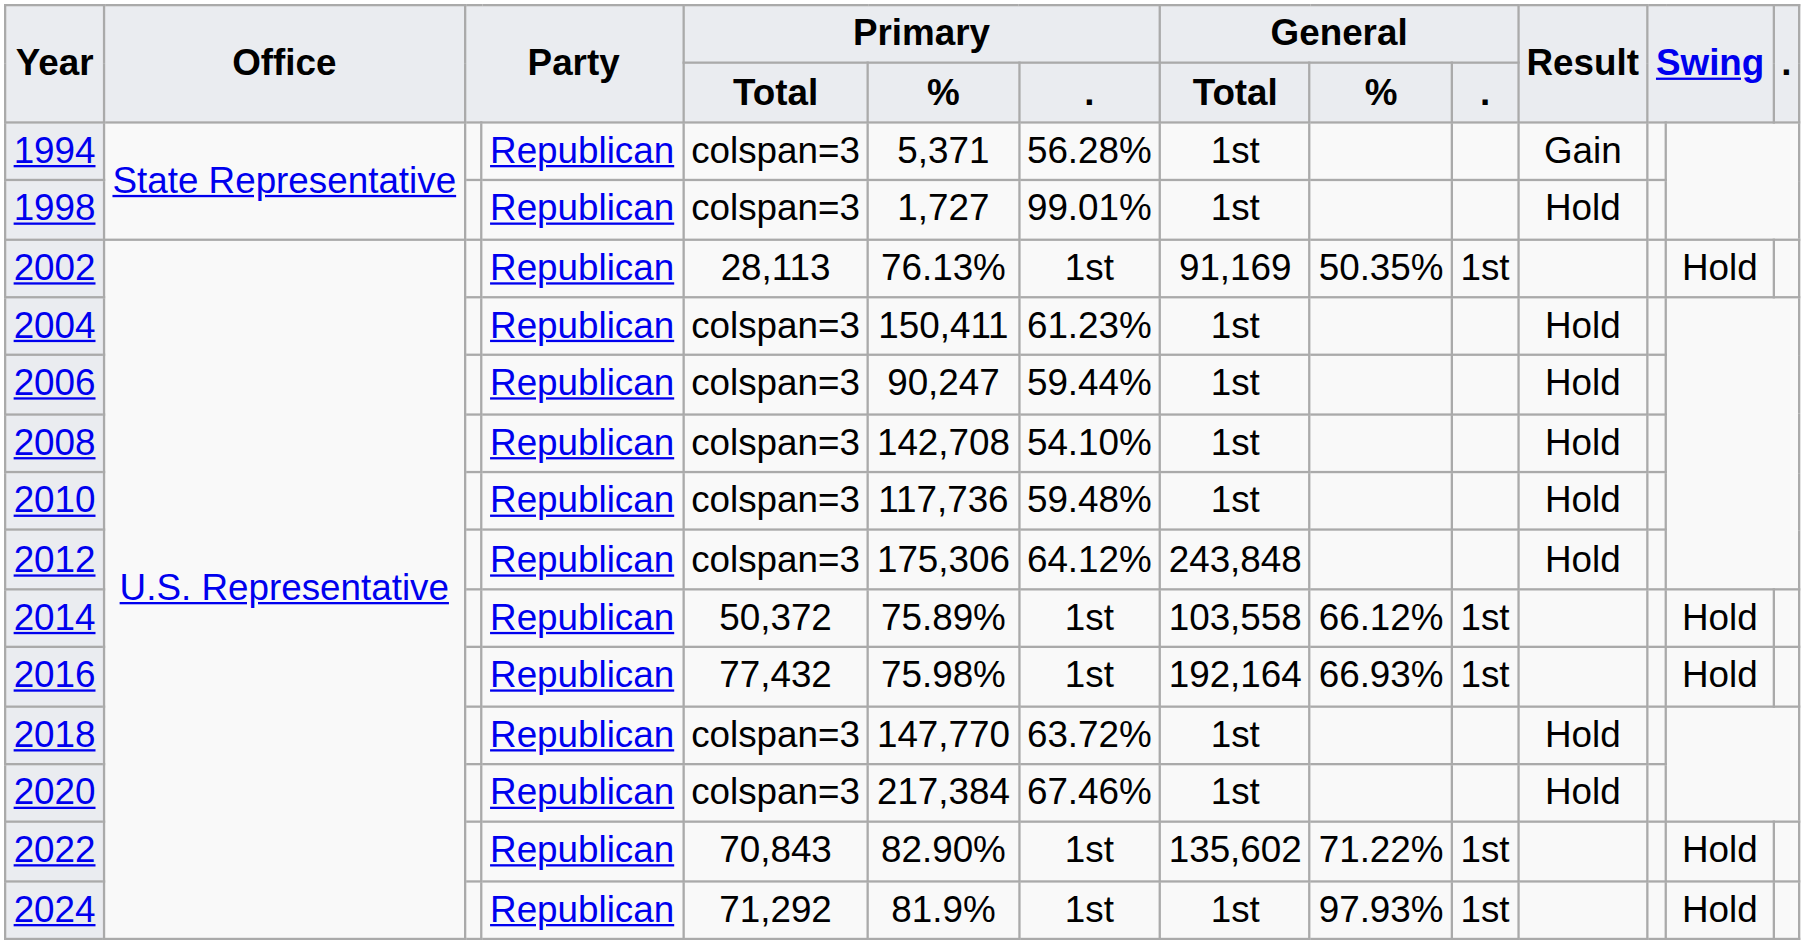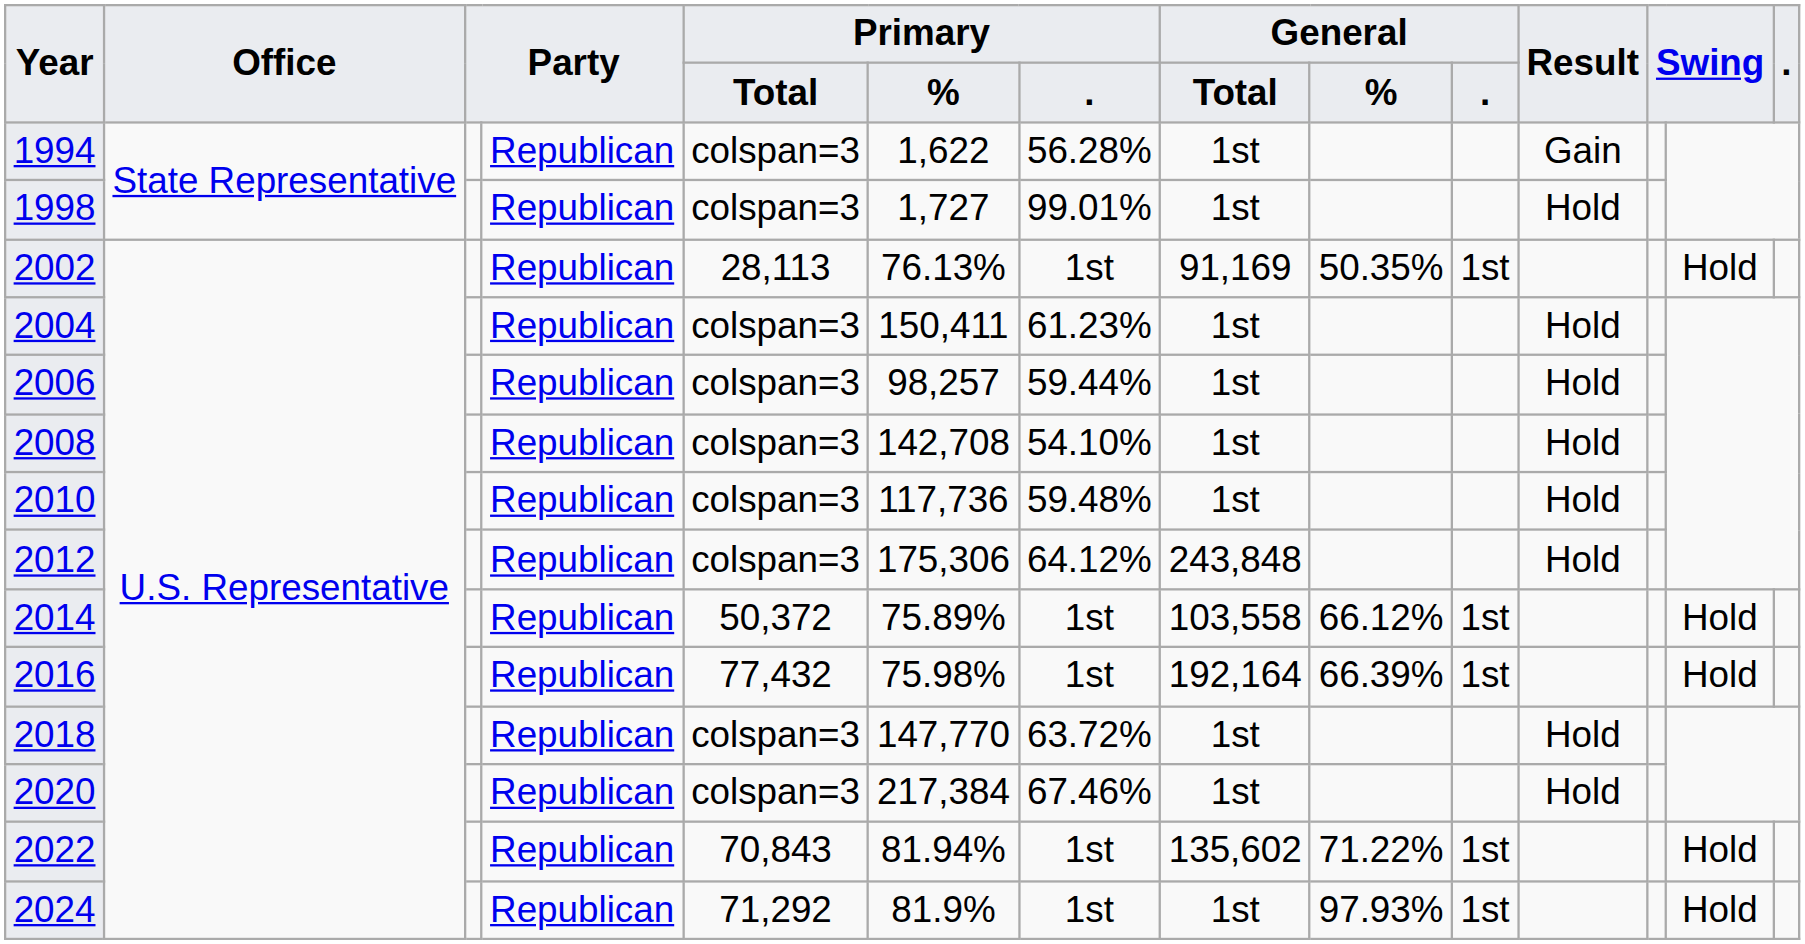(943, 150) 5,371 -> (943, 150) 1,622
(943, 383) 90,247 -> (943, 383) 98,257
(1381, 675) 66.93% -> (1381, 675) 66.39%
(943, 850) 82.90% -> (943, 850) 81.94%
